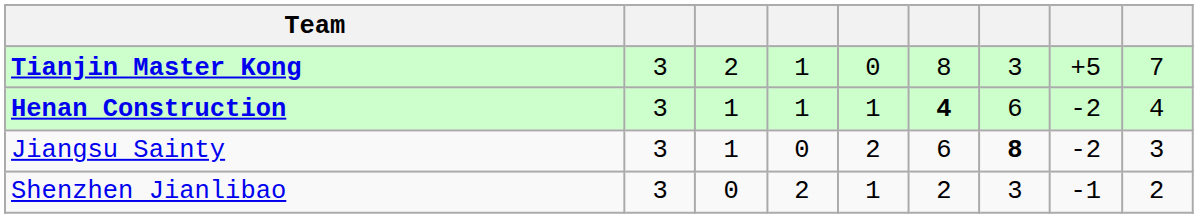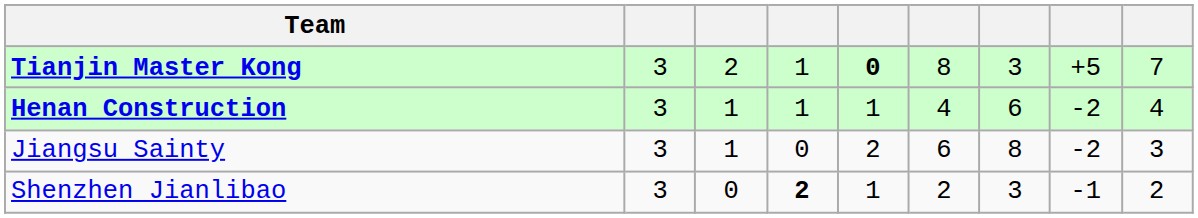(873, 67) normal -> (873, 67) bold
(944, 109) bold -> (944, 109) normal
(1015, 150) bold -> (1015, 150) normal
(802, 192) normal -> (802, 192) bold
